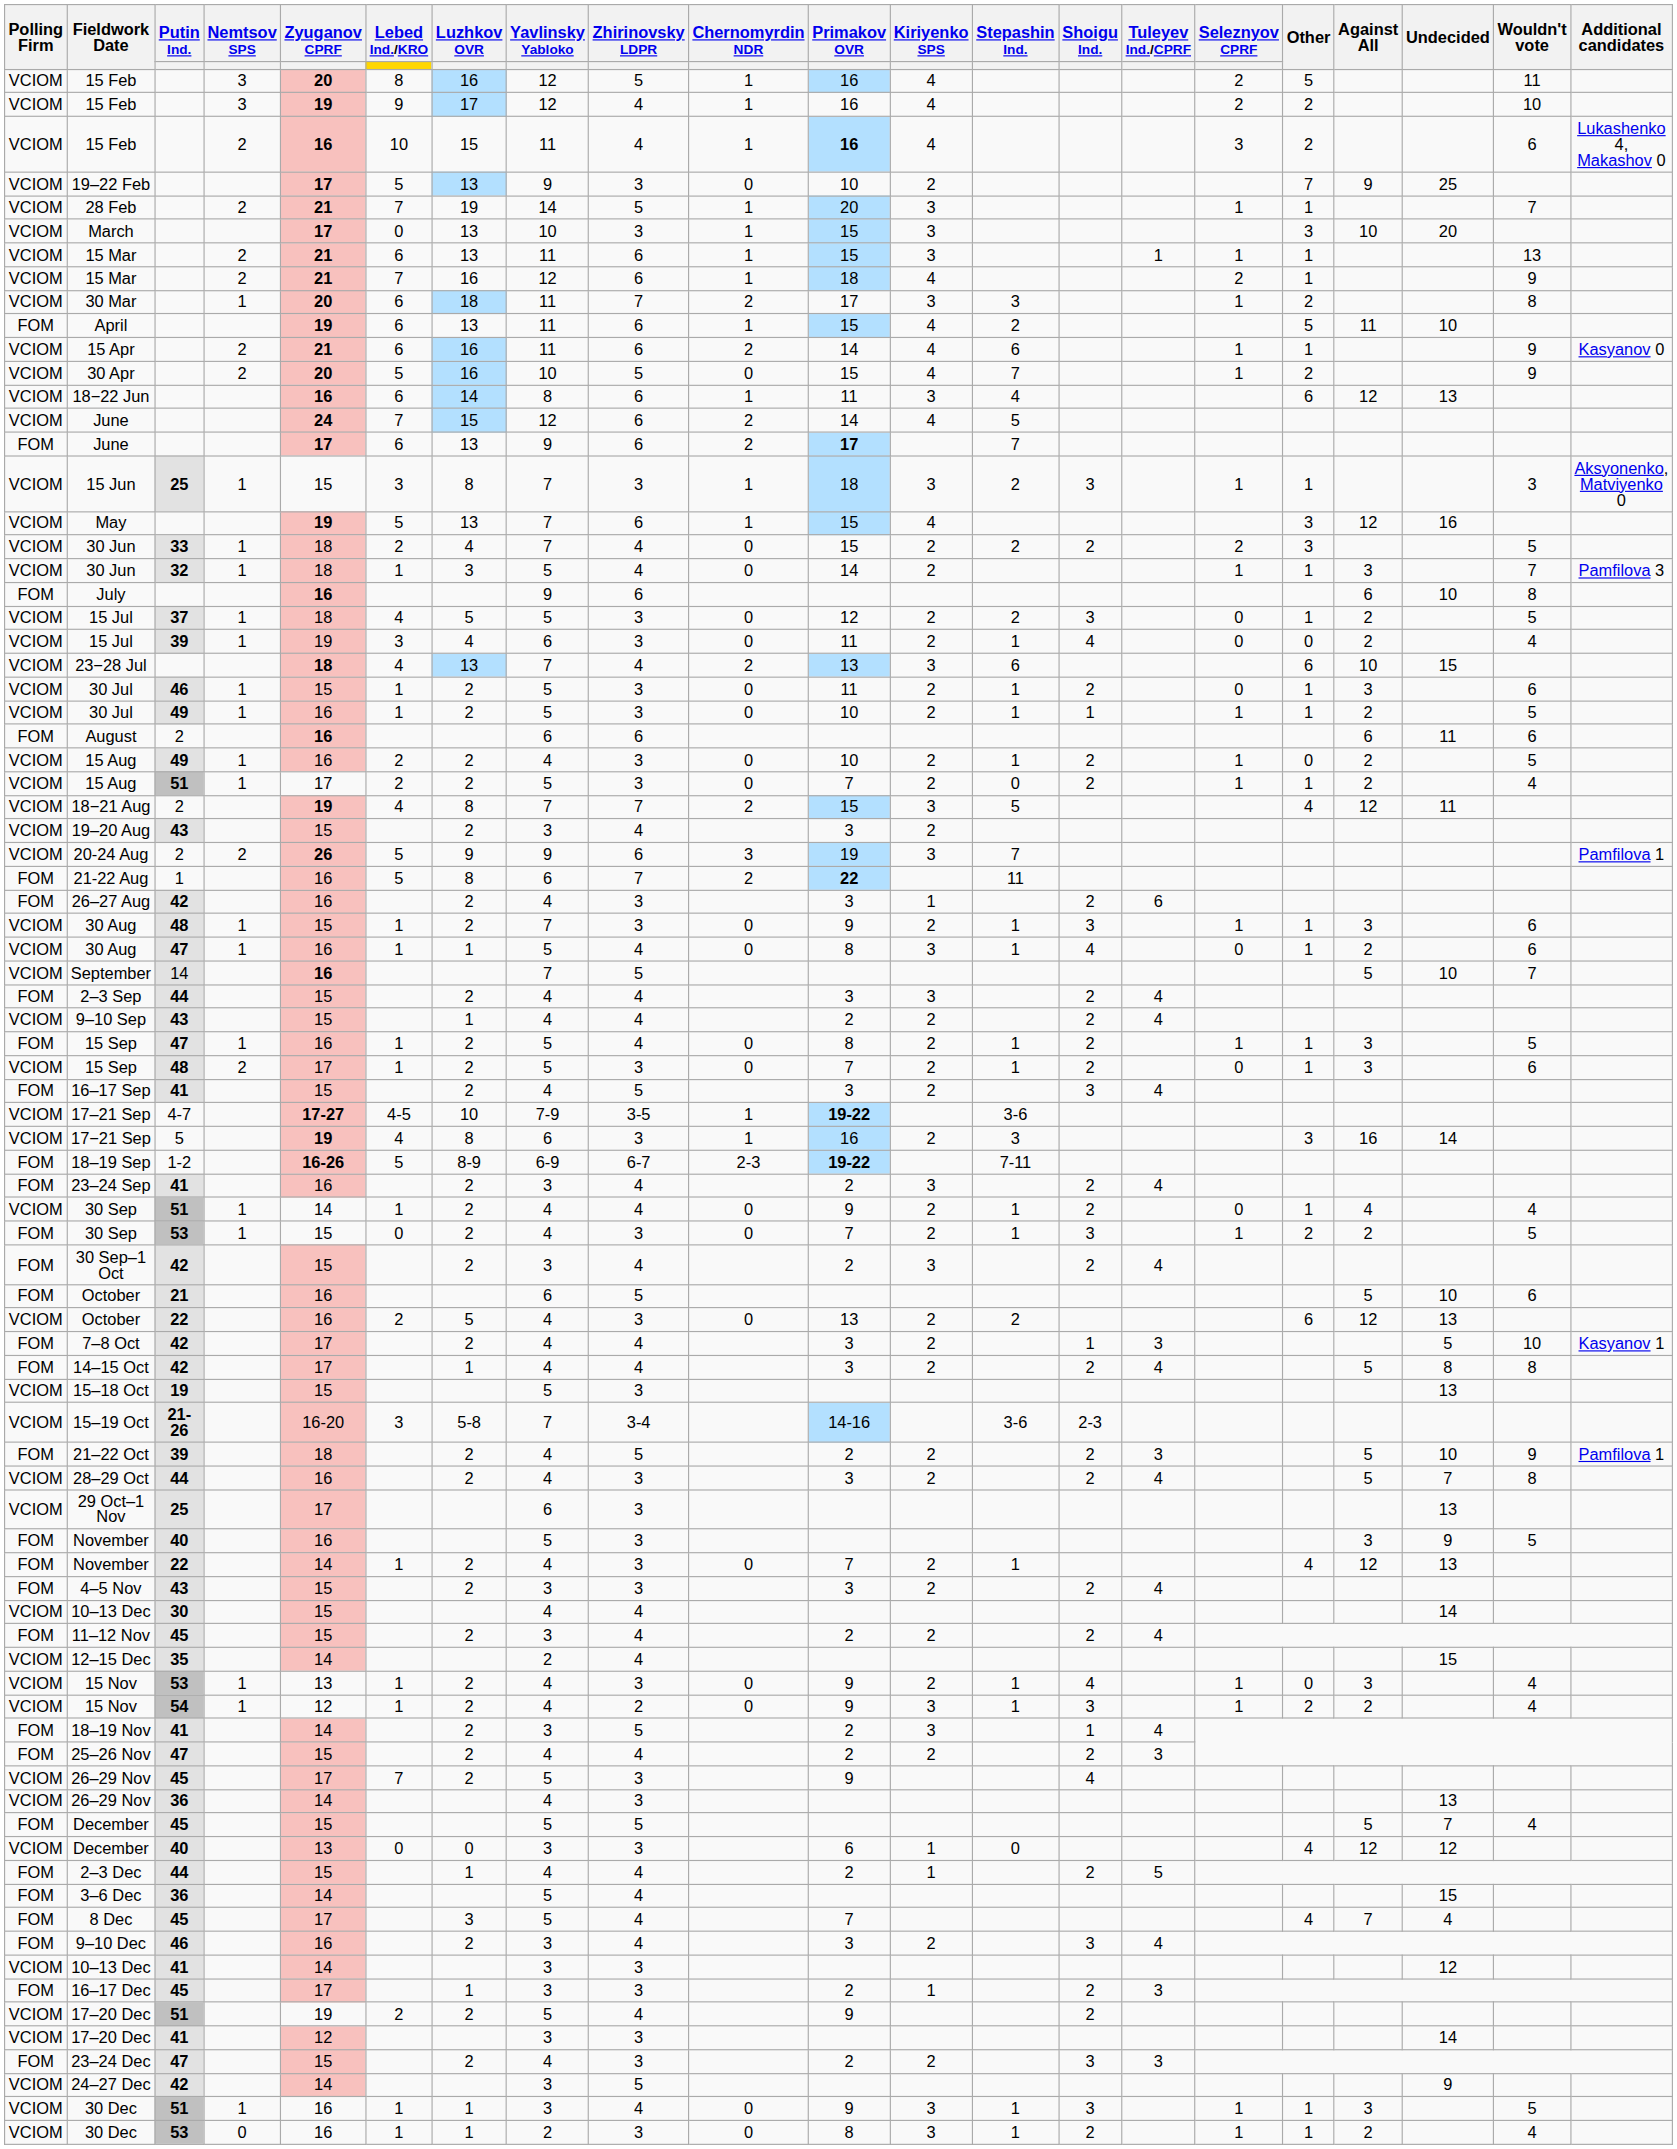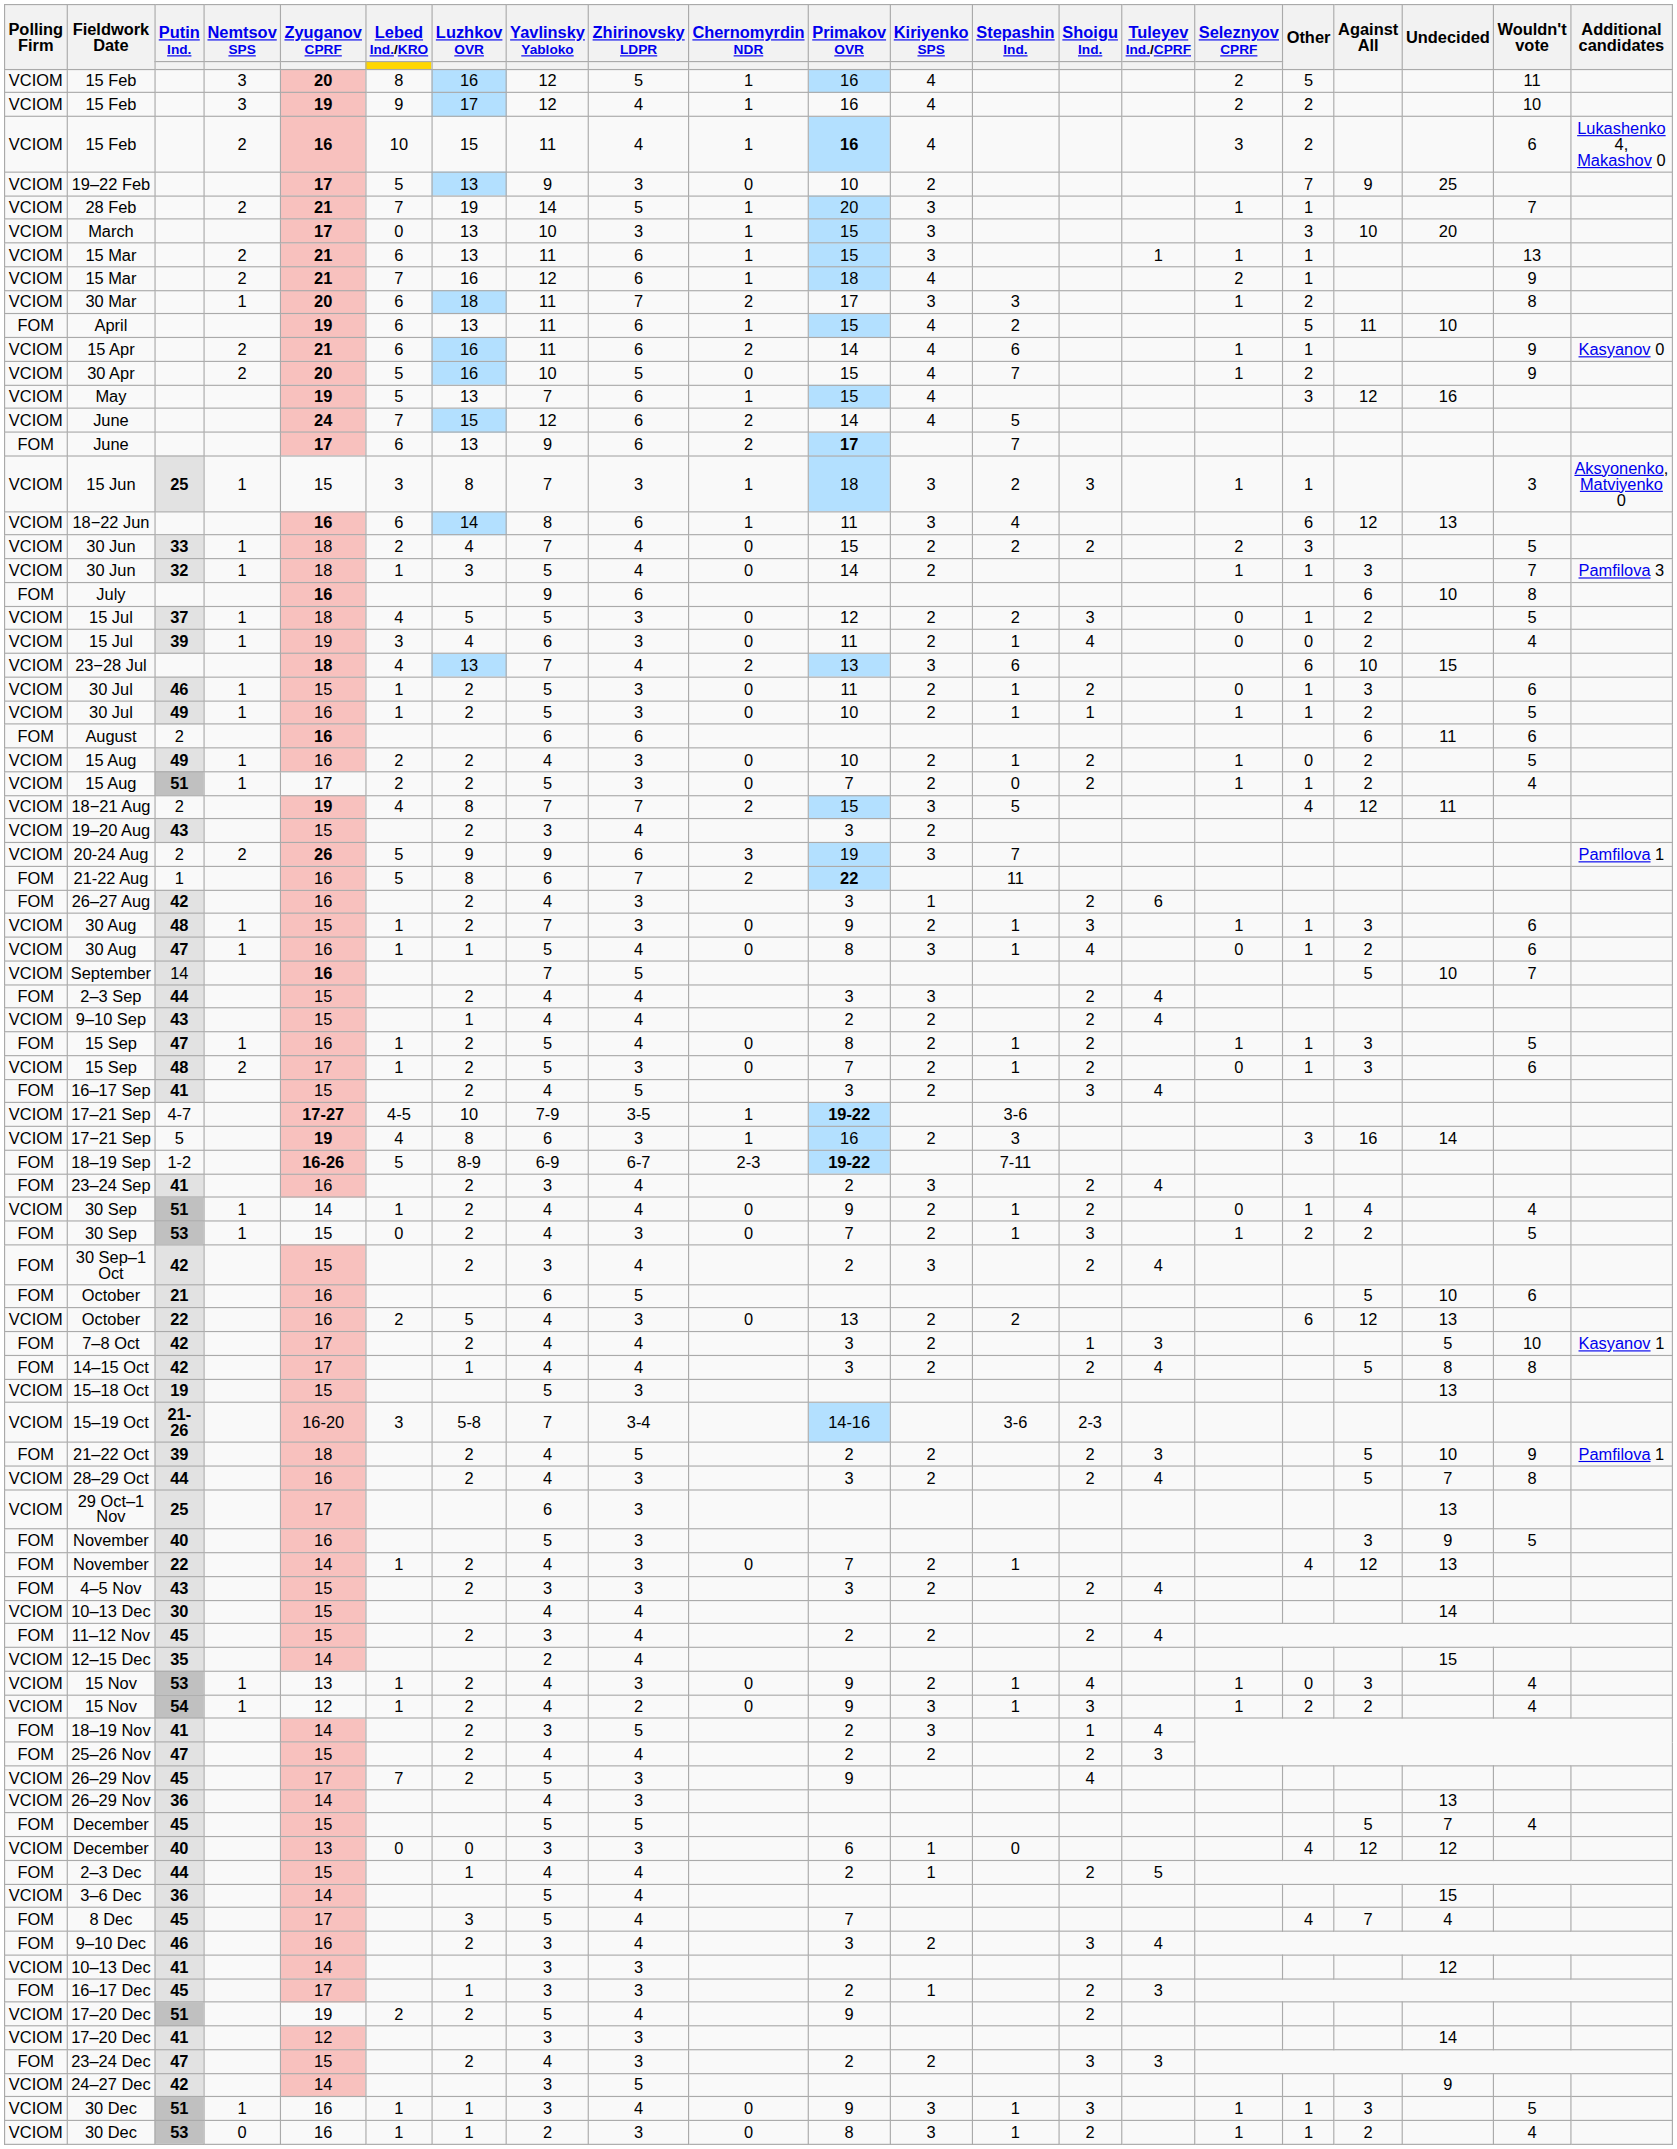rows swapped: (111, 524) <-> (111, 397)
(36, 1896) FOM -> (36, 1896) VCIOM
